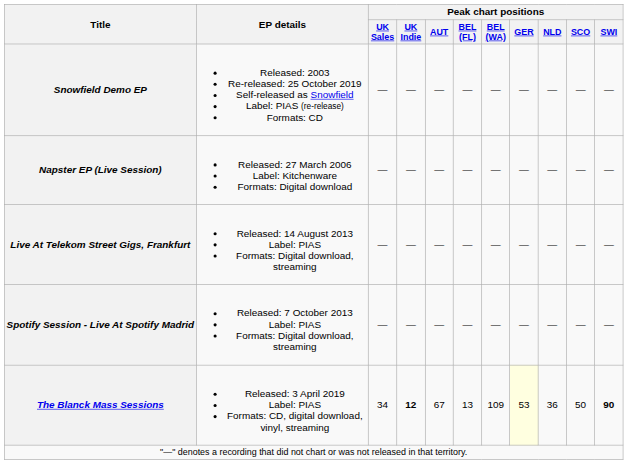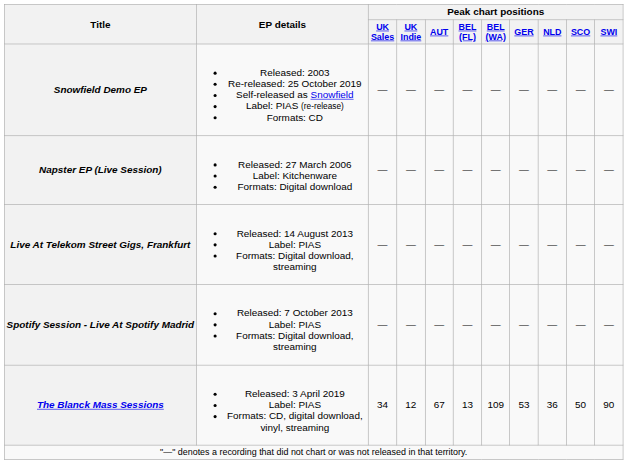(411, 405) bold -> (411, 405) normal
(524, 405) lightyellow background -> (524, 405) no background
(609, 405) bold -> (609, 405) normal
